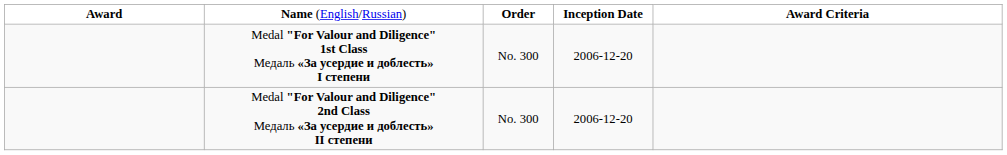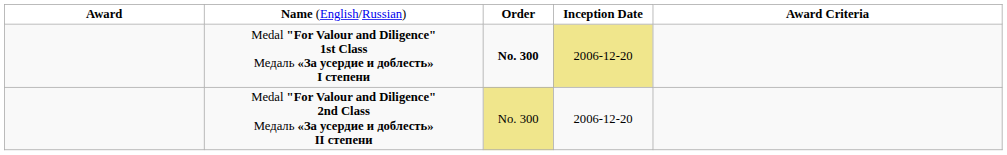(518, 55) normal -> (518, 55) bold
(603, 55) no background -> (603, 55) khaki background
(518, 118) no background -> (518, 118) khaki background
